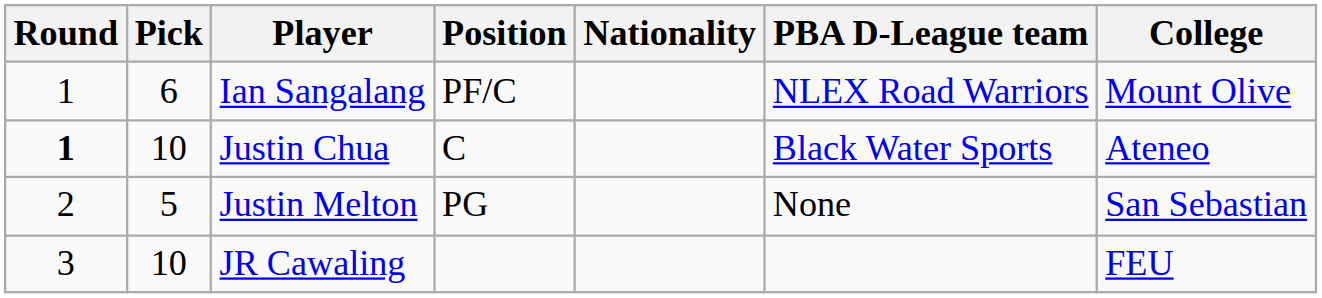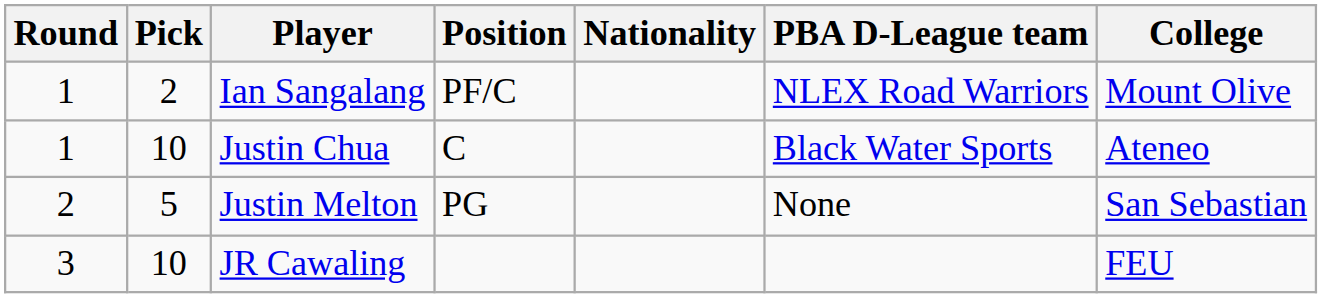(169, 90) 6 -> (169, 90) 2
(66, 147) bold -> (66, 147) normal
